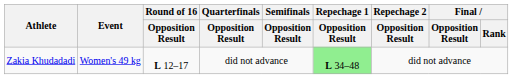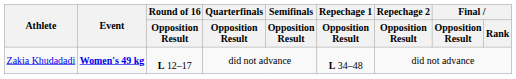(110, 60) normal -> (112, 60) bold
(342, 66) lightgreen background -> (346, 66) no background
